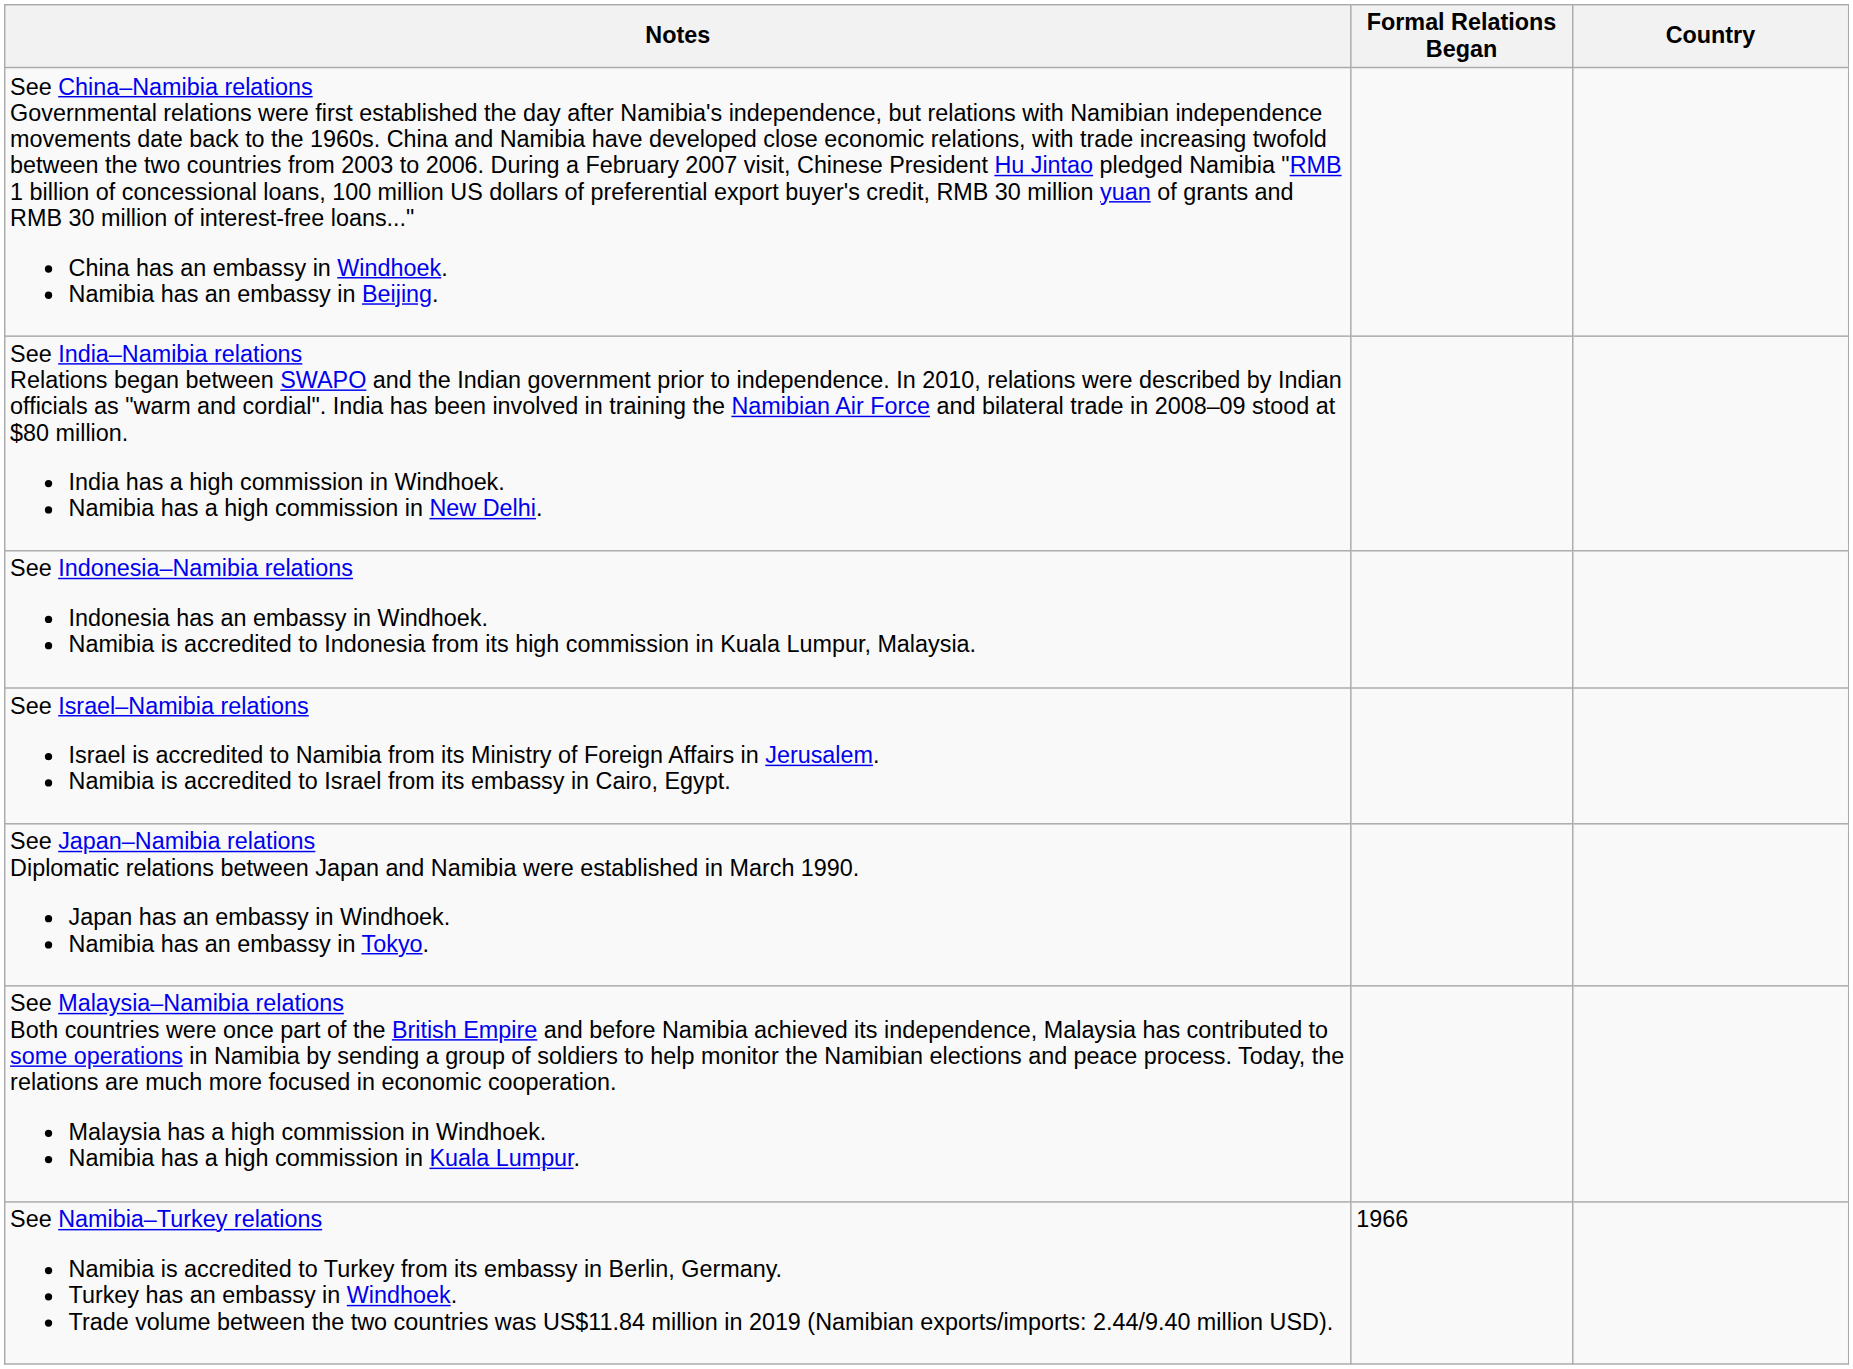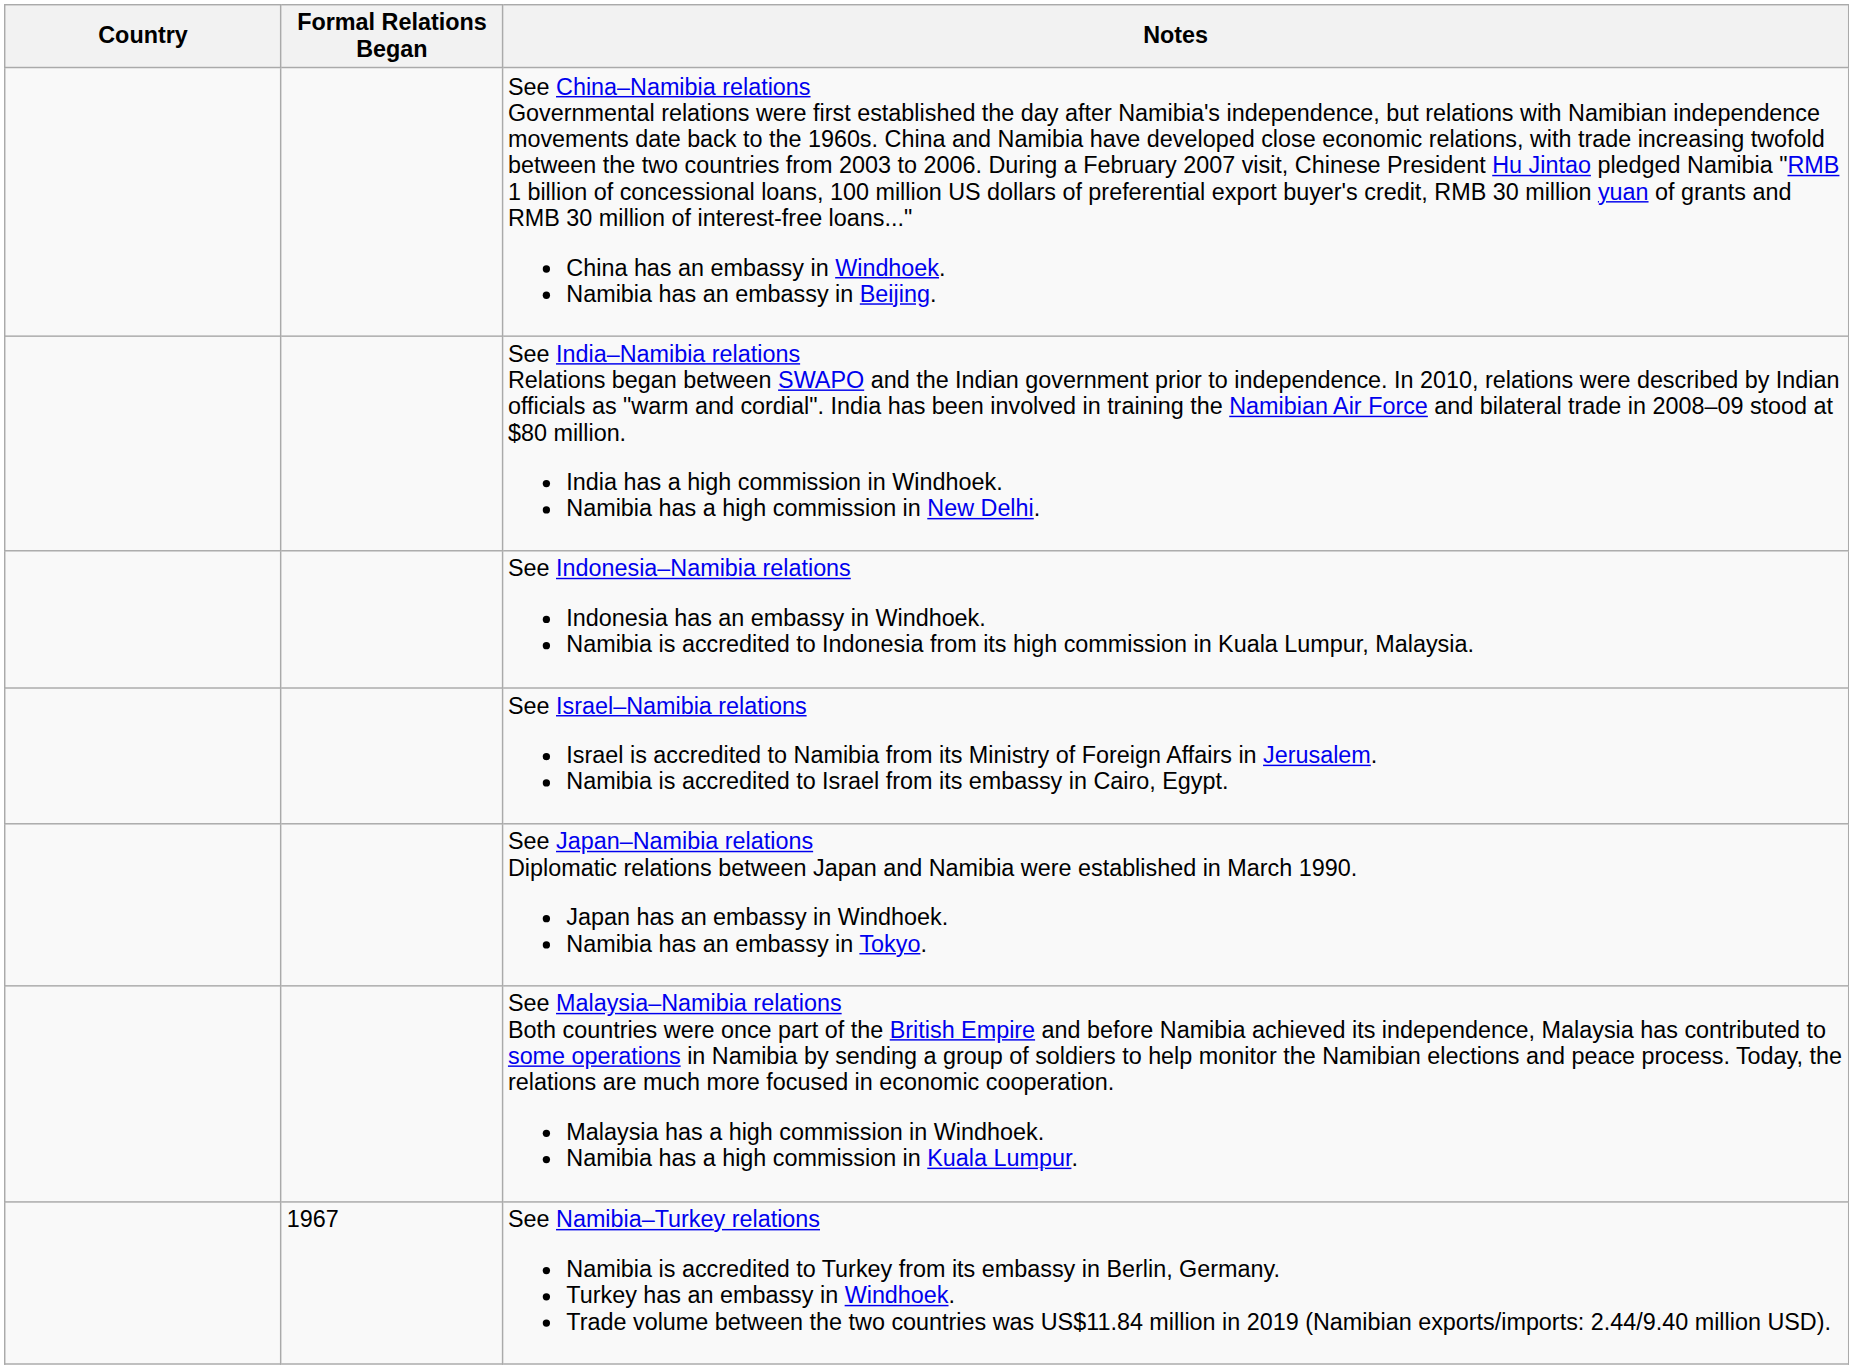columns swapped: (1710, 36) <-> (678, 36)
(1382, 1219) 1966 -> (313, 1219) 1967
